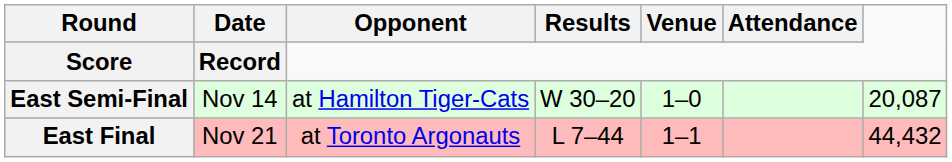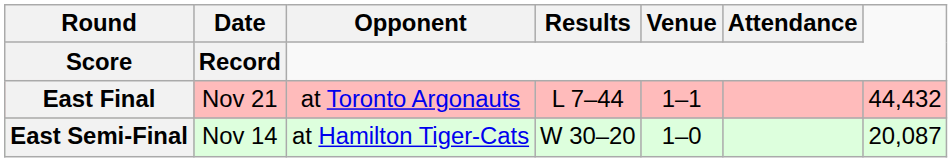rows swapped: (99, 99) <-> (99, 136)
